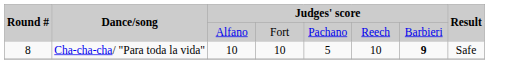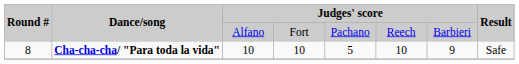(130, 50) normal -> (137, 50) bold
(424, 50) bold -> (452, 50) normal
